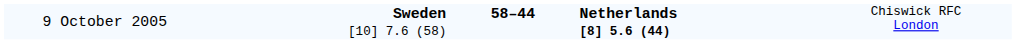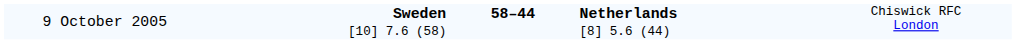(625, 31) bold -> (625, 31) normal
